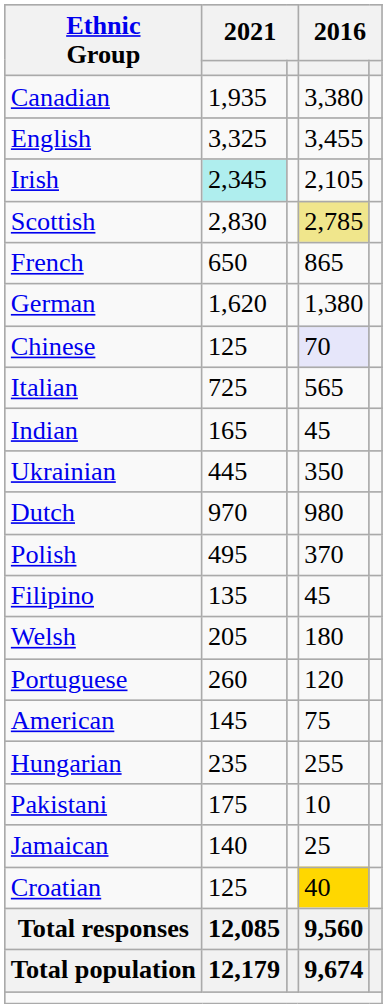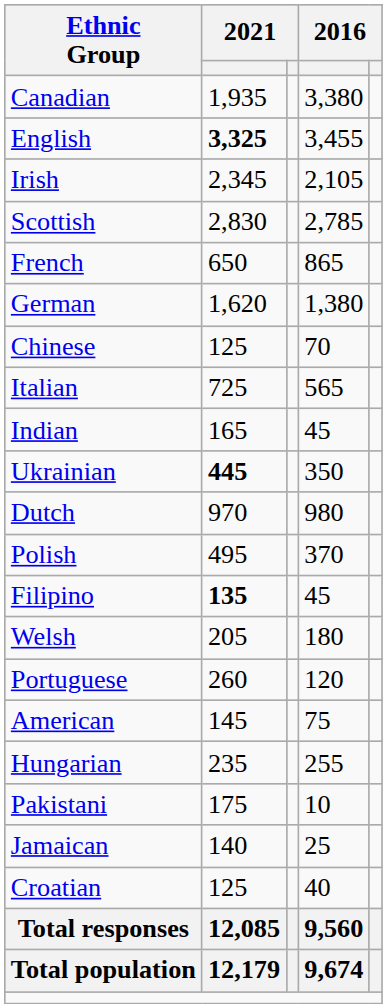(237, 138) normal -> (237, 138) bold
(237, 179) paleturquoise background -> (237, 179) no background
(334, 221) khaki background -> (334, 221) no background
(317, 346) lavender background -> (317, 346) no background
(228, 470) normal -> (228, 470) bold
(228, 595) normal -> (228, 595) bold
(317, 887) gold background -> (317, 887) no background
